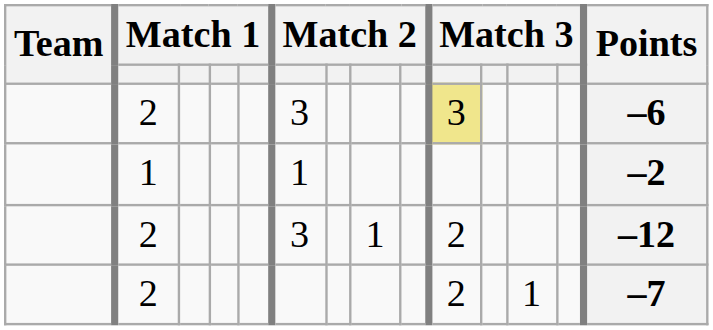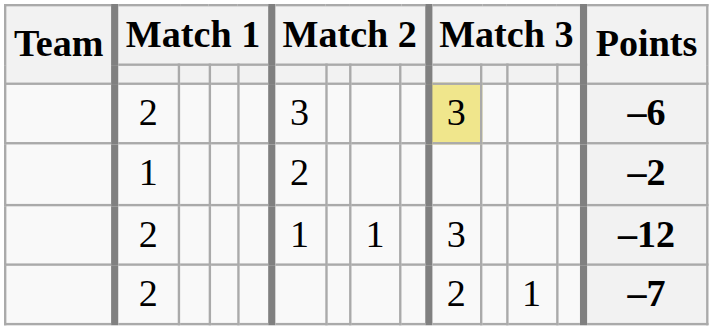(300, 173) 1 -> (300, 173) 2
(300, 233) 3 -> (300, 233) 1
(456, 233) 2 -> (456, 233) 3
